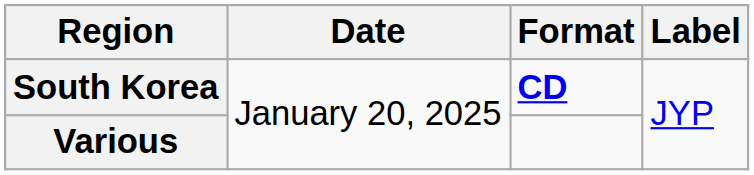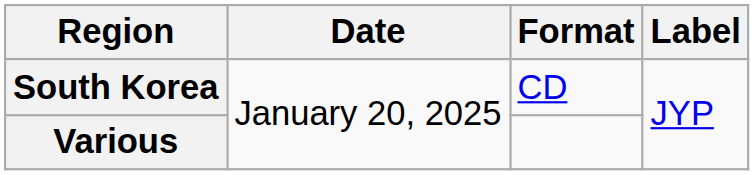(542, 86) bold -> (542, 86) normal
